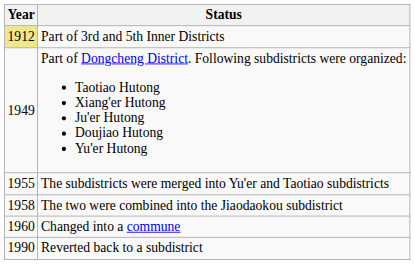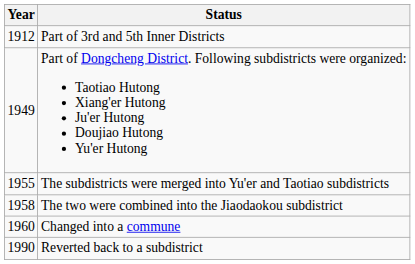(21, 36) khaki background -> (21, 36) no background
